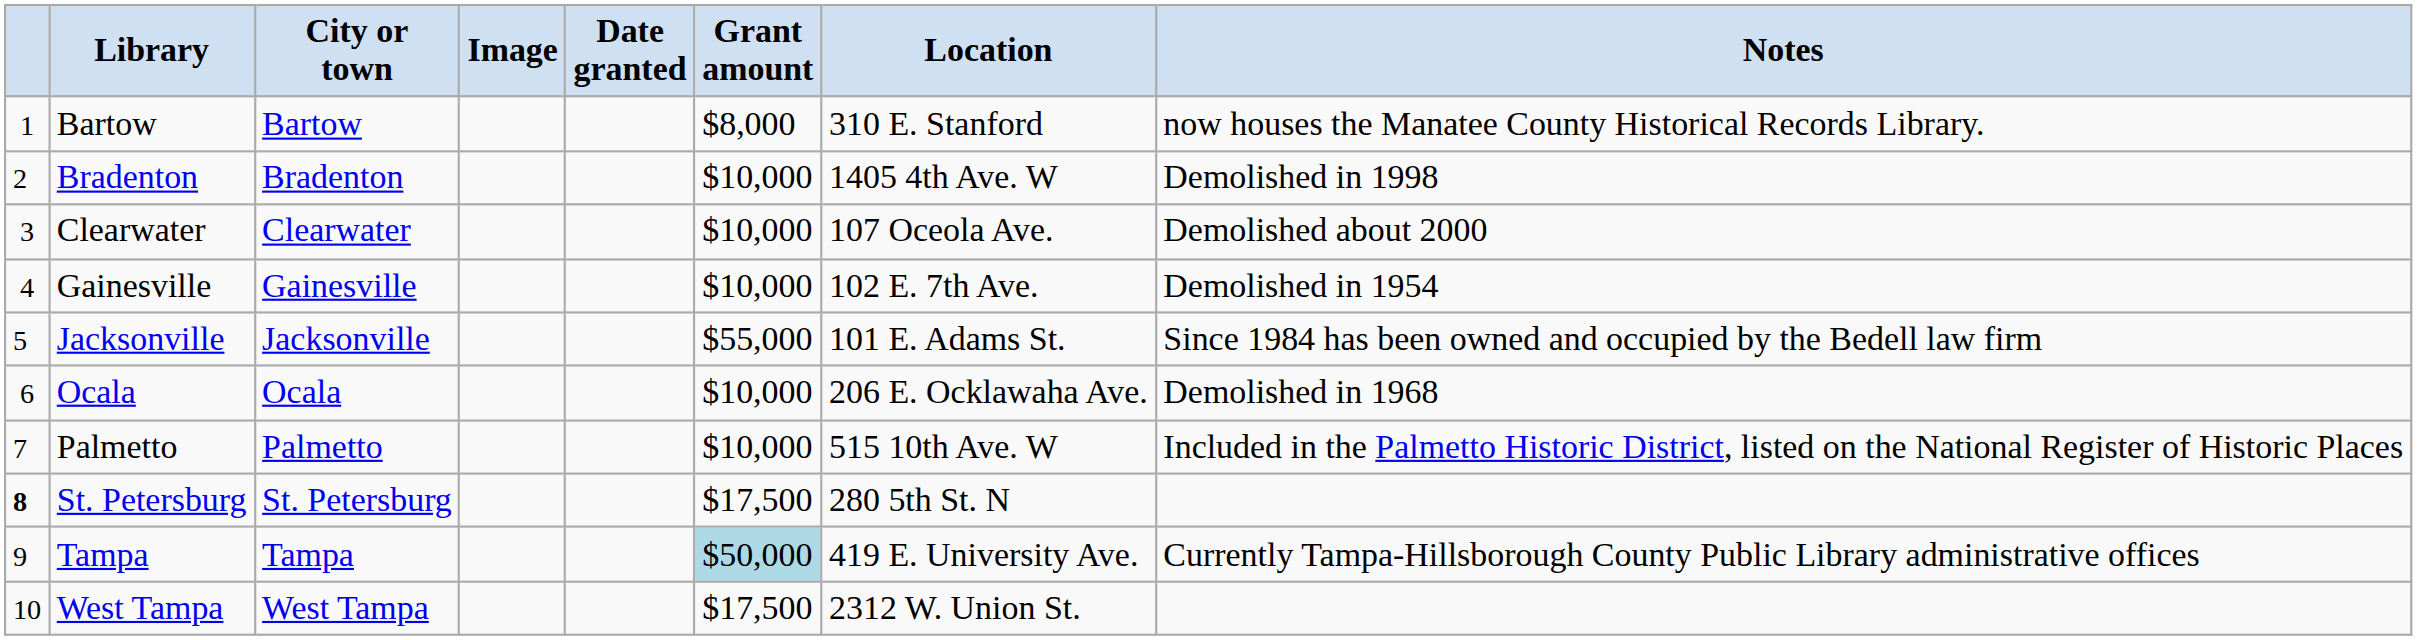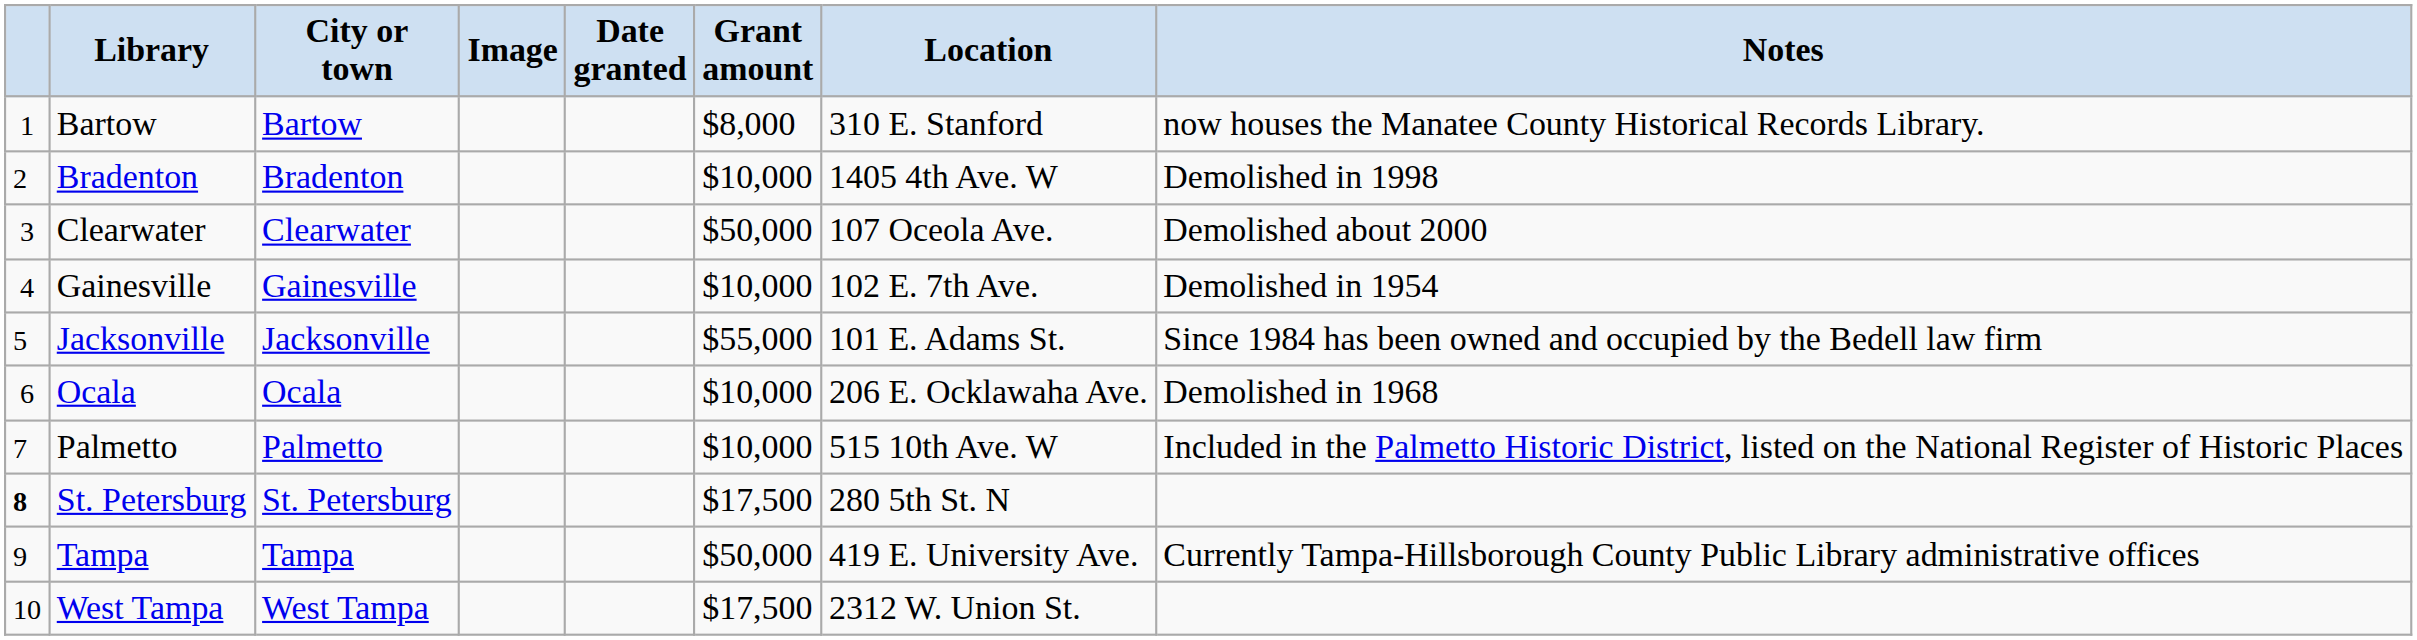(757, 230) $10,000 -> (757, 230) $50,000
(757, 553) lightblue background -> (757, 553) no background
